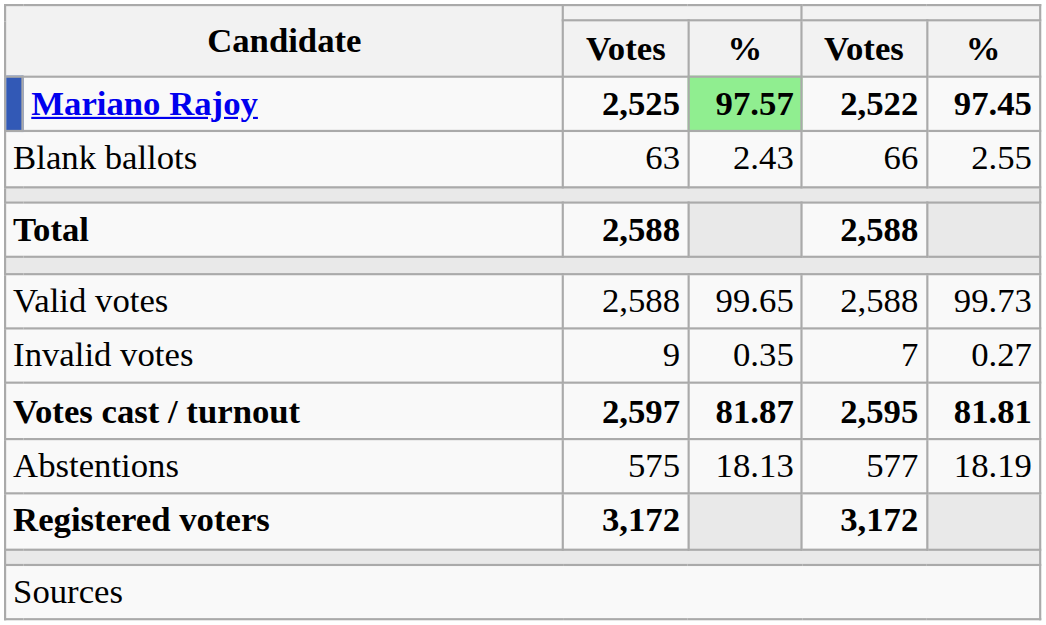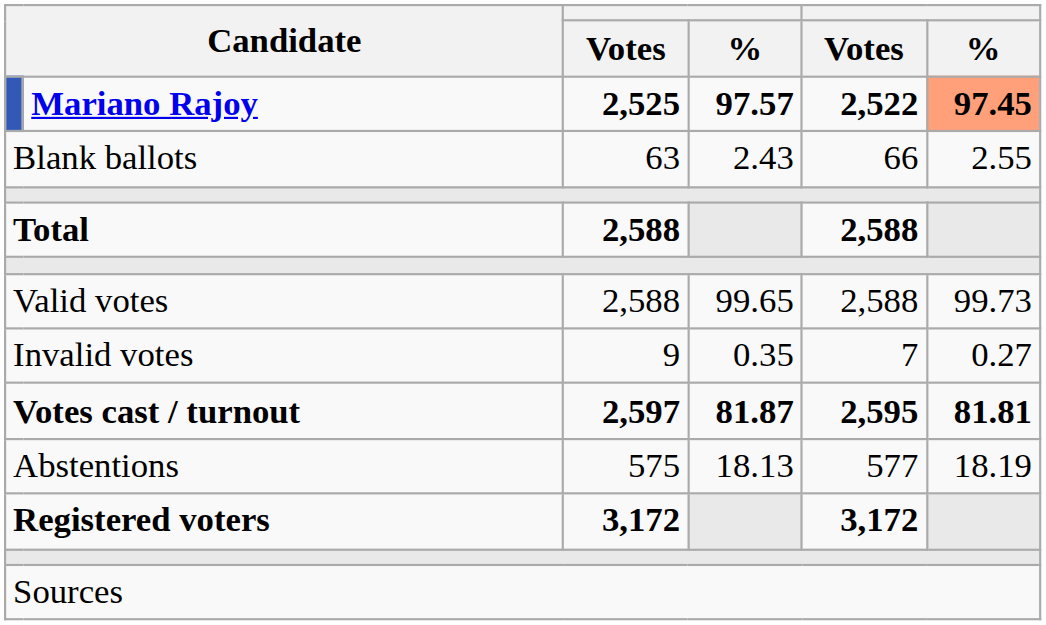(755, 103) lightgreen background -> (755, 103) no background
(993, 103) no background -> (993, 103) lightsalmon background
